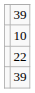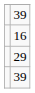(20, 35) 10 -> (20, 35) 16
(20, 56) 22 -> (20, 56) 29
